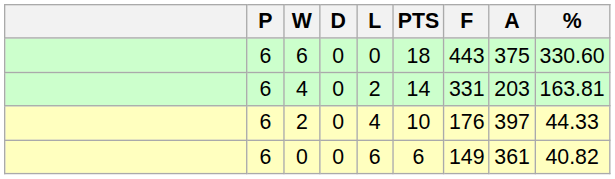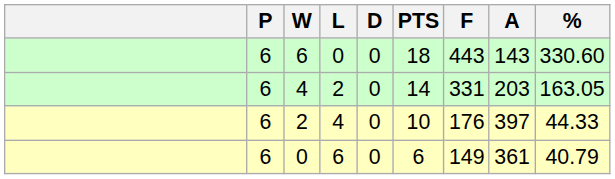columns swapped: (338, 21) <-> (375, 21)
(512, 55) 375 -> (512, 55) 143
(572, 88) 163.81 -> (572, 88) 163.05
(572, 156) 40.82 -> (572, 156) 40.79
